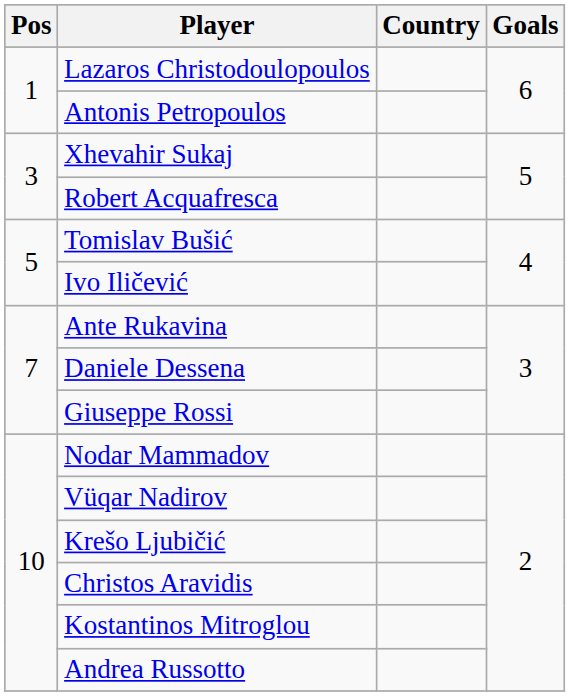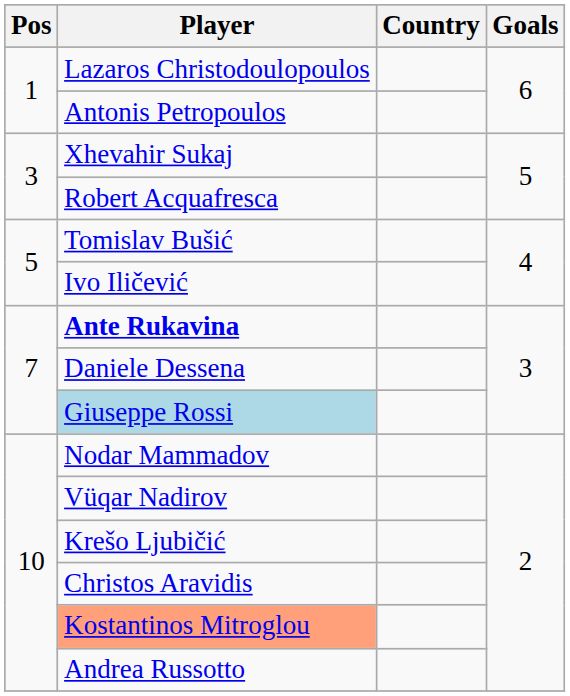(146, 326) normal -> (152, 326) bold
(149, 411) no background -> (149, 411) lightblue background
(187, 626) no background -> (187, 626) lightsalmon background
